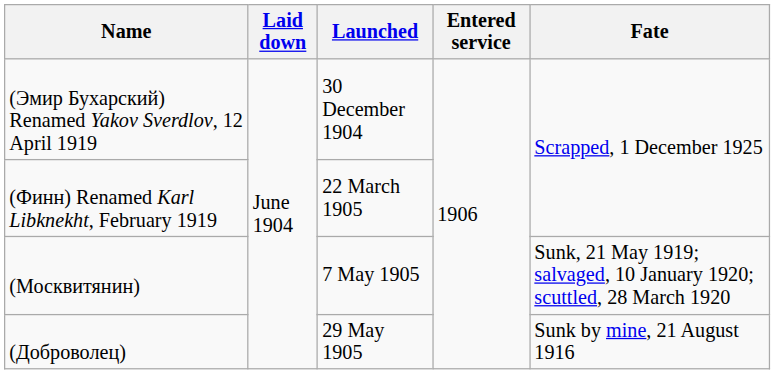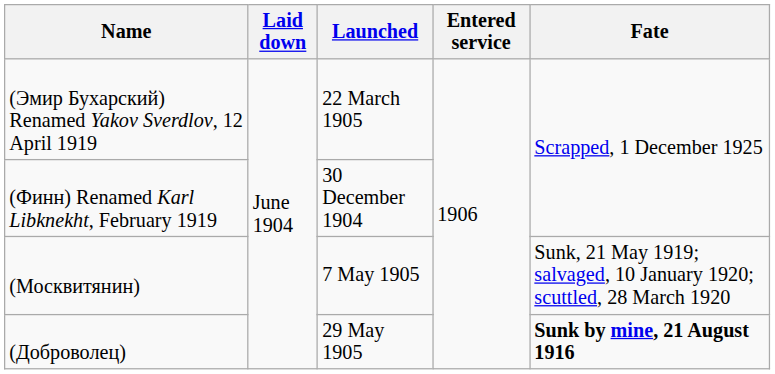(364, 109) 30 December 1904 -> (361, 109) 22 March 1905
(361, 197) 22 March 1905 -> (364, 197) 30 December 1904
(637, 341) normal -> (642, 341) bold
